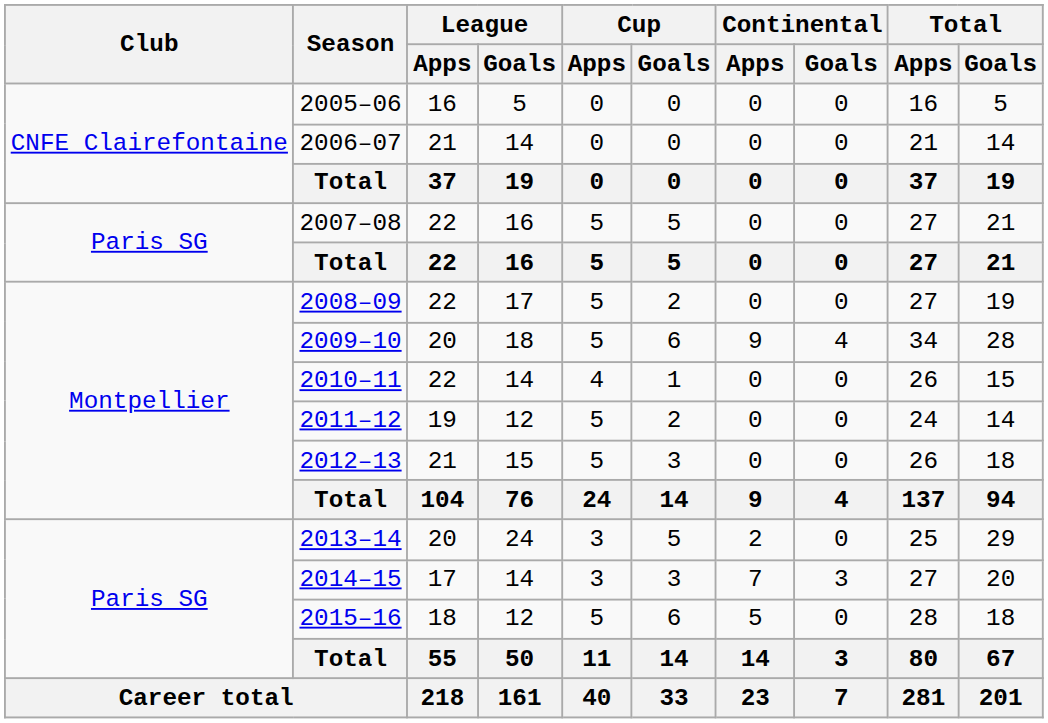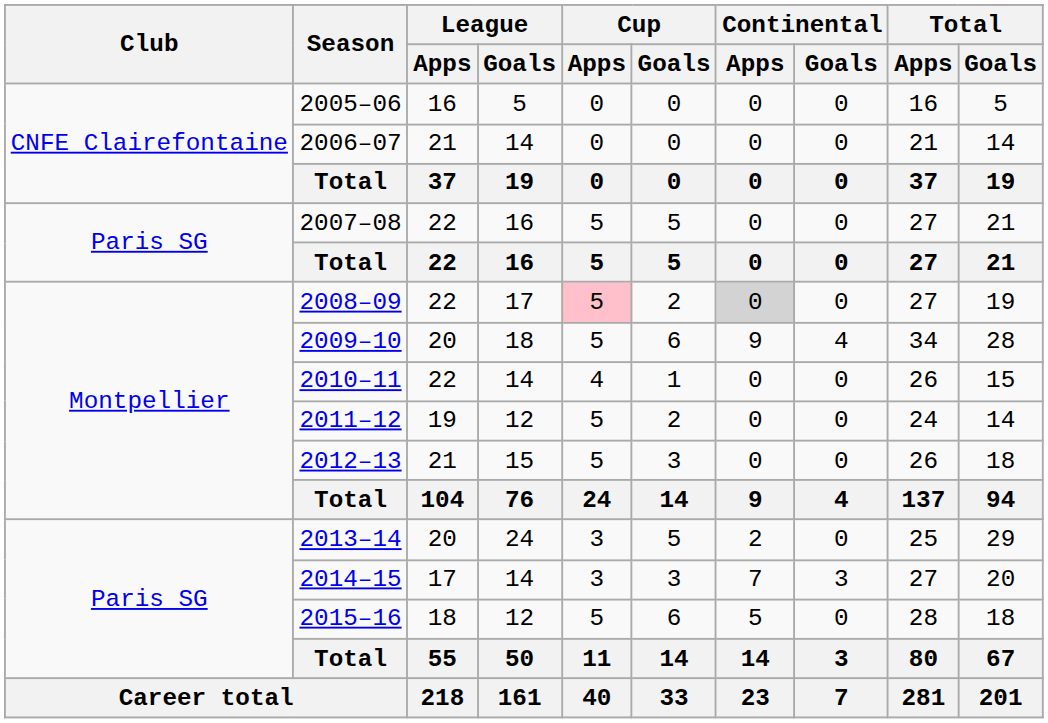(597, 302) no background -> (597, 302) pink background
(755, 302) no background -> (755, 302) lightgrey background
